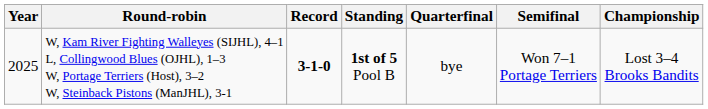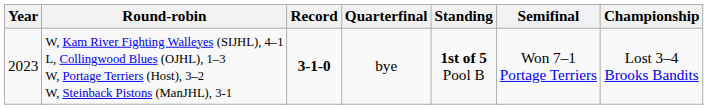columns swapped: (374, 16) <-> (451, 16)
(23, 66) 2025 -> (23, 66) 2023
